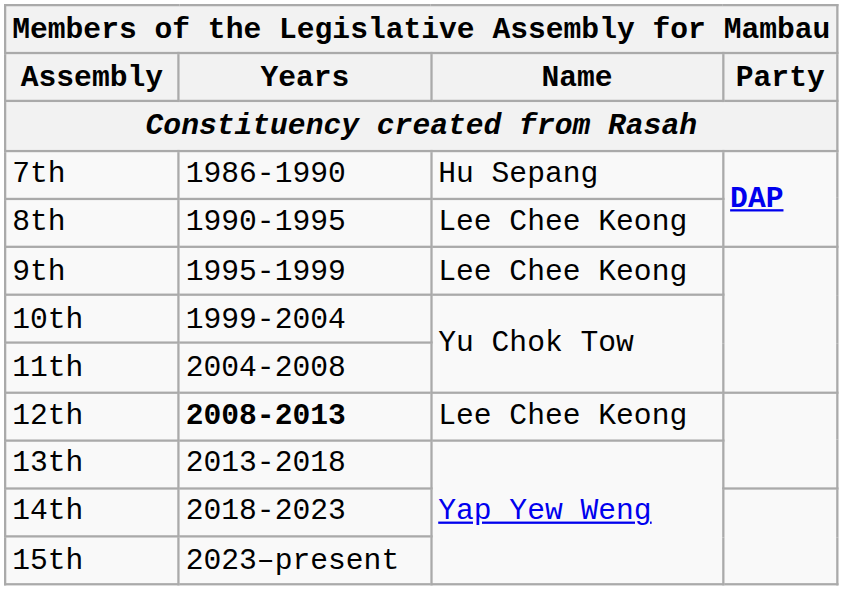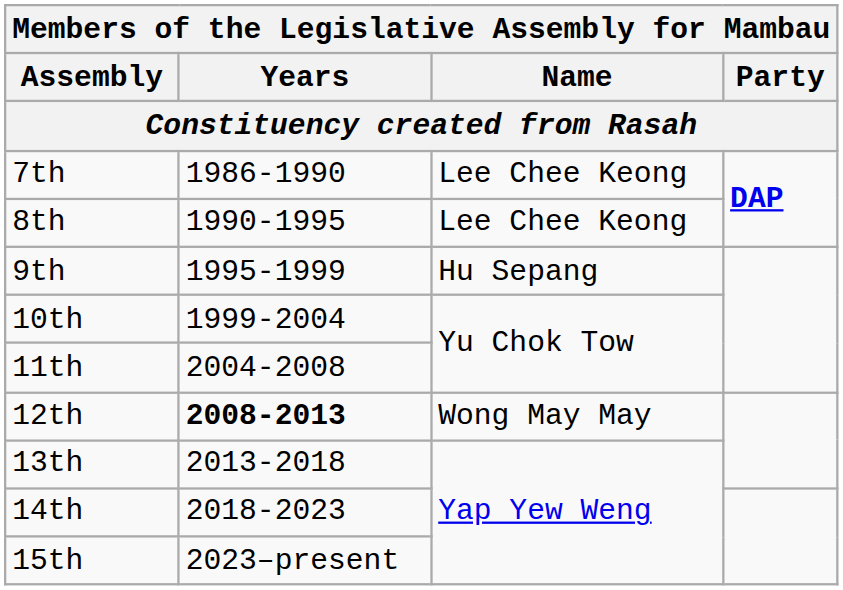(518, 174) Hu Sepang -> (563, 174) Lee Chee Keong
(563, 271) Lee Chee Keong -> (518, 271) Hu Sepang
(563, 416) Lee Chee Keong -> (545, 416) Wong May May
